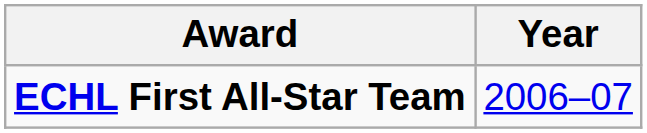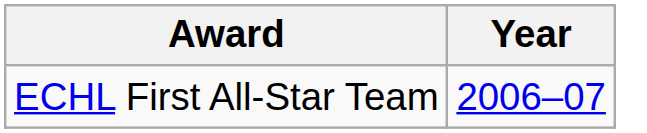(240, 95) bold -> (226, 95) normal
